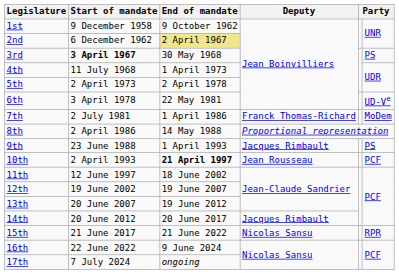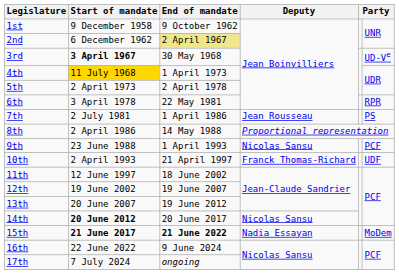(370, 56) PS -> (378, 57) UD-Ve
(103, 70) no background -> (103, 73) gold background
(378, 101) UD-Ve -> (373, 102) RPR
(299, 117) Franck Thomas-Richard -> (277, 117) Jean Rousseau
(378, 117) MoDem -> (370, 117) PS
(285, 146) Jacques Rimbault -> (277, 146) Nicolas Sansu
(370, 146) PS -> (373, 146) PCF
(197, 161) bold -> (197, 161) normal
(277, 161) Jean Rousseau -> (299, 161) Franck Thomas-Richard
(373, 161) PCF -> (373, 161) UDF
(103, 219) normal -> (103, 219) bold
(285, 219) Jacques Rimbault -> (277, 219) Nicolas Sansu
(103, 233) normal -> (103, 233) bold
(194, 233) normal -> (194, 233) bold
(277, 233) Nicolas Sansu -> (277, 233) Nadia Essayan
(373, 233) RPR -> (378, 233) MoDem
